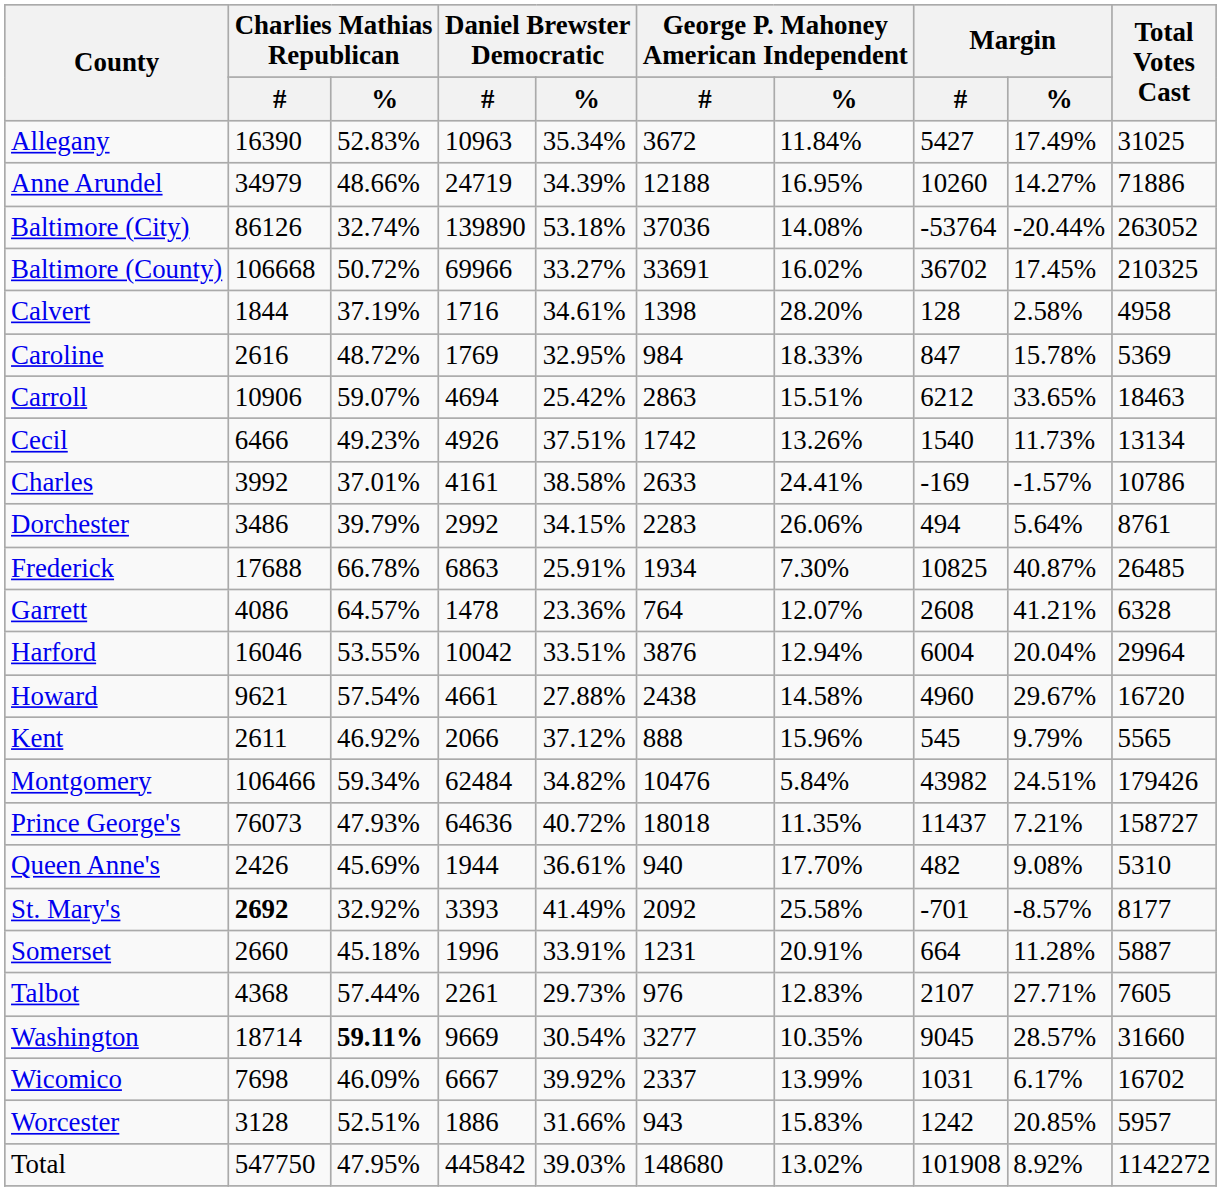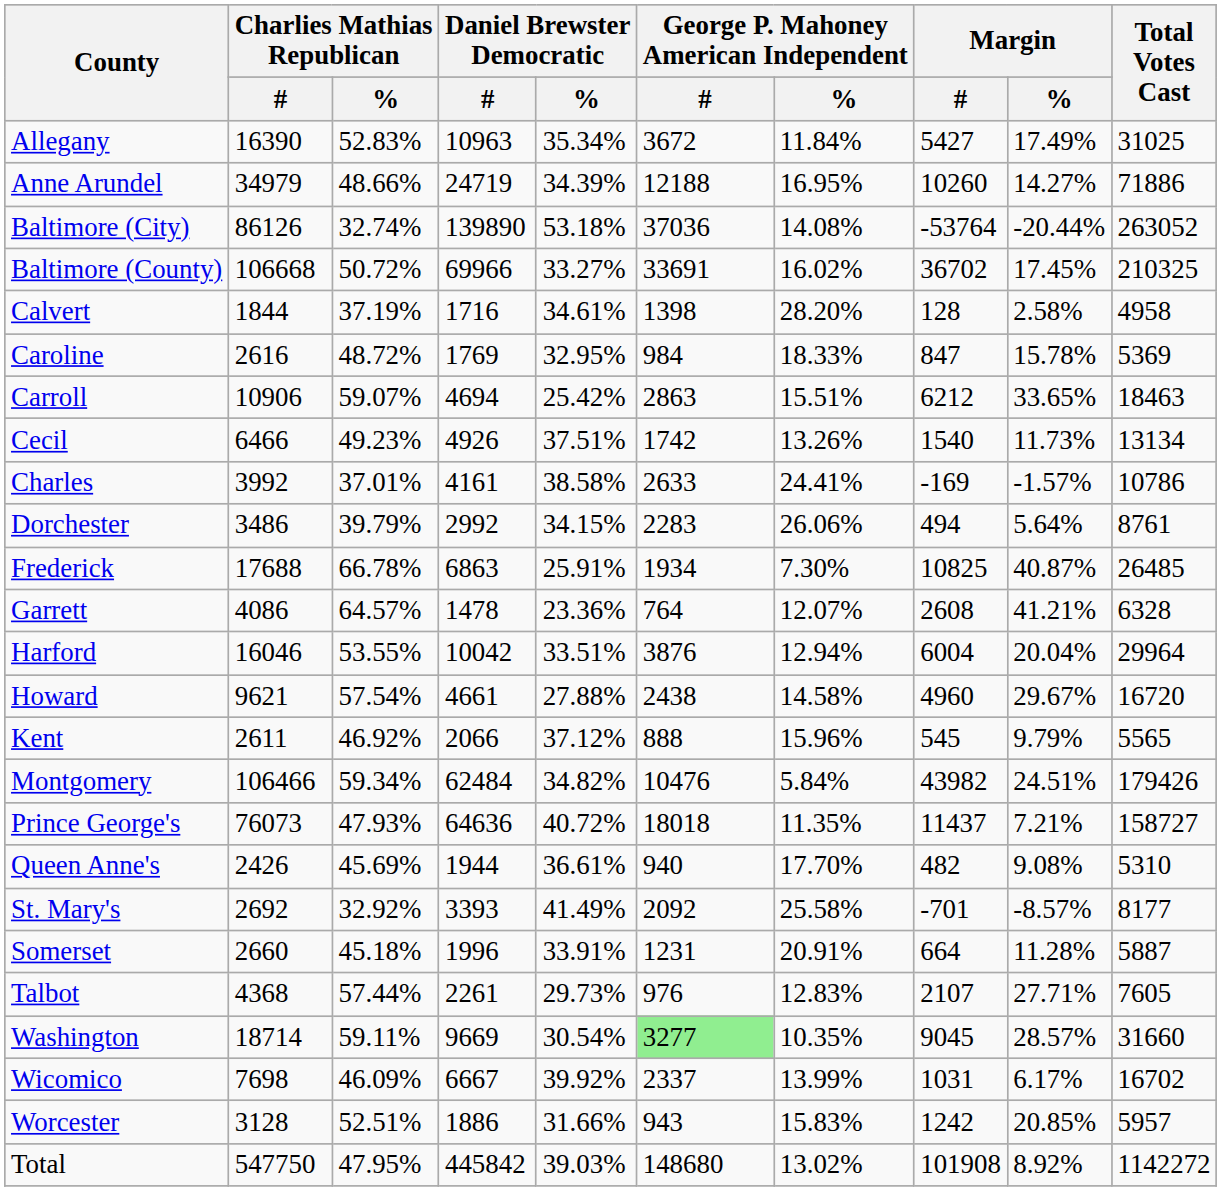(262, 908) bold -> (262, 908) normal
(380, 1036) bold -> (380, 1036) normal
(670, 1036) no background -> (670, 1036) lightgreen background
